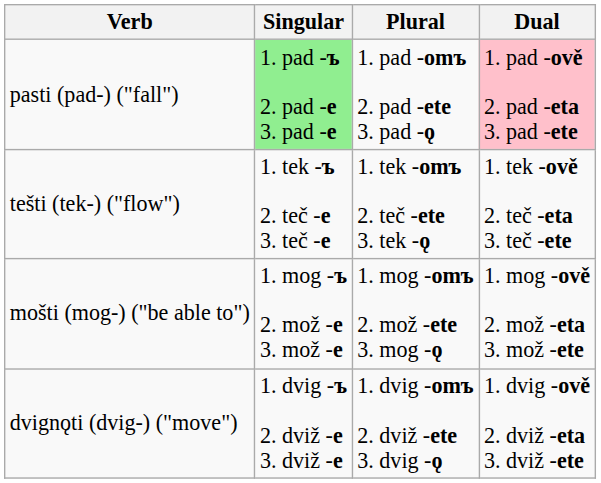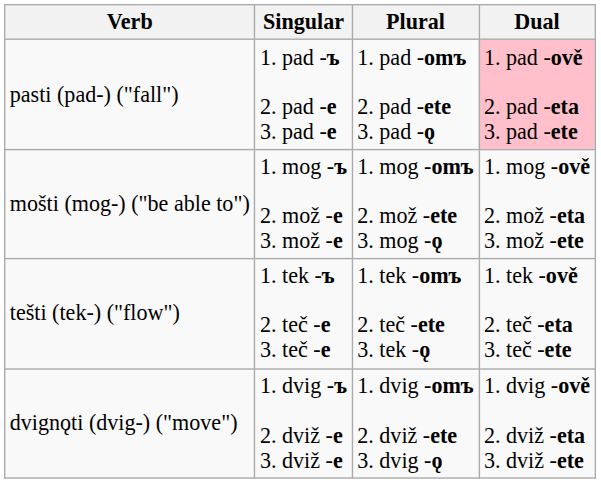(300, 94) lightgreen background -> (300, 94) no background
rows swapped: (95, 203) <-> (130, 313)
